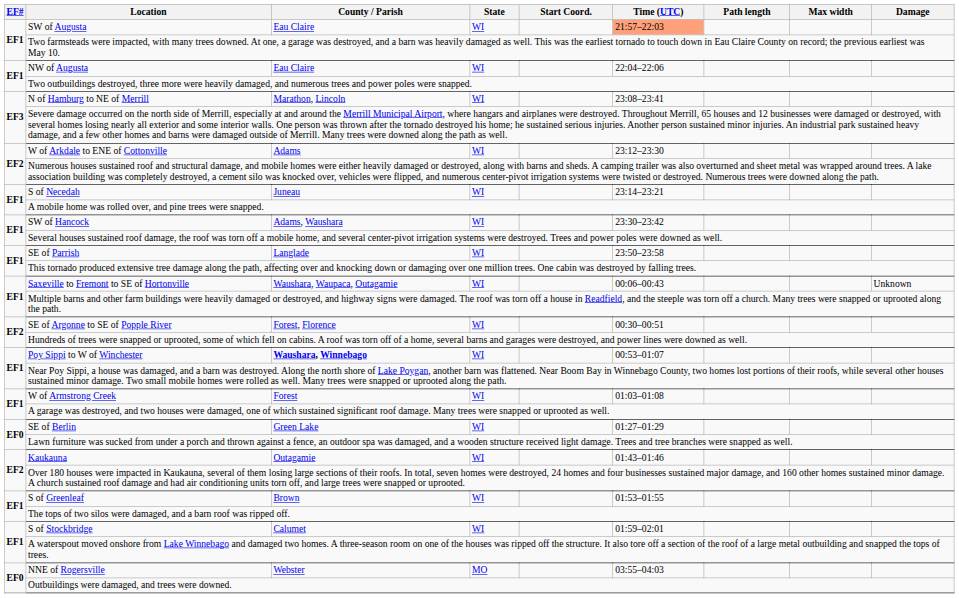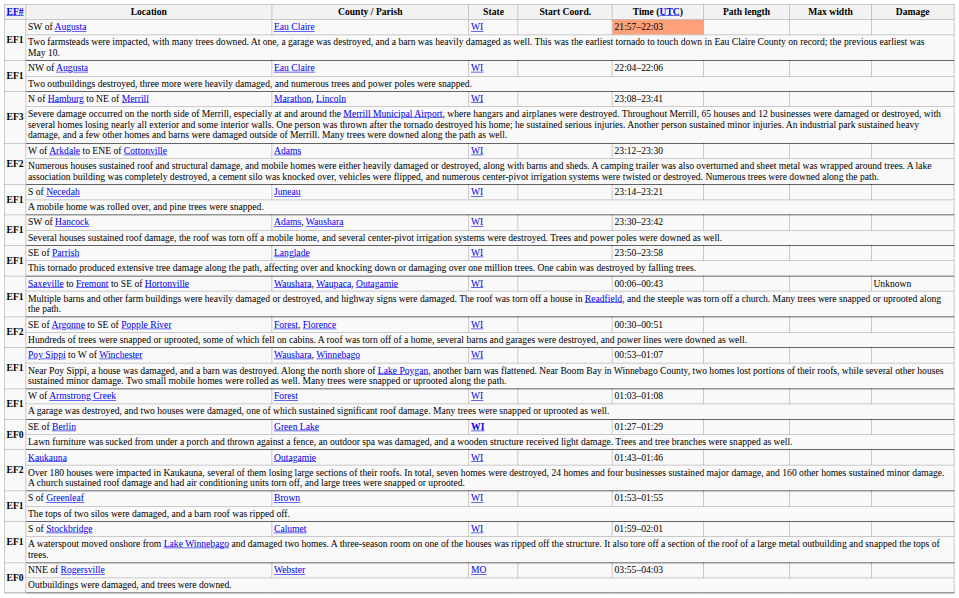(320, 355) bold -> (317, 355) normal
(478, 427) normal -> (478, 427) bold
